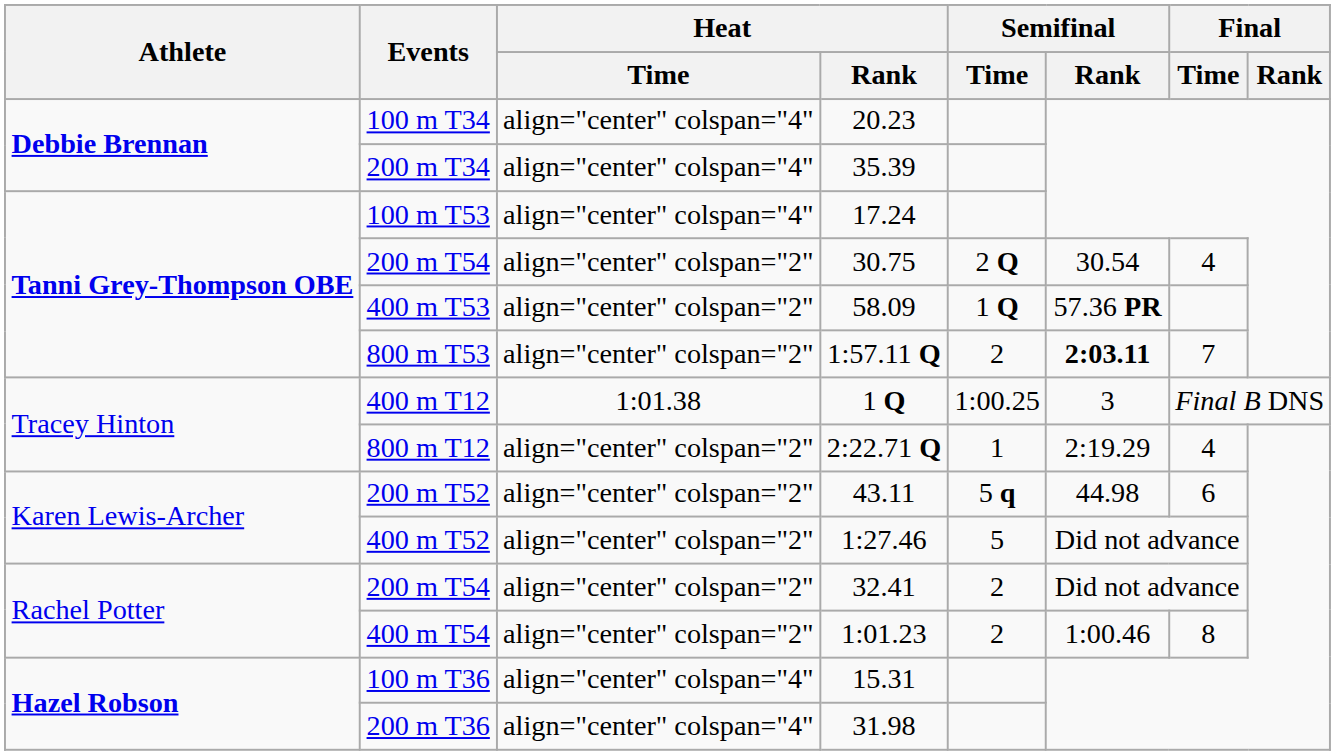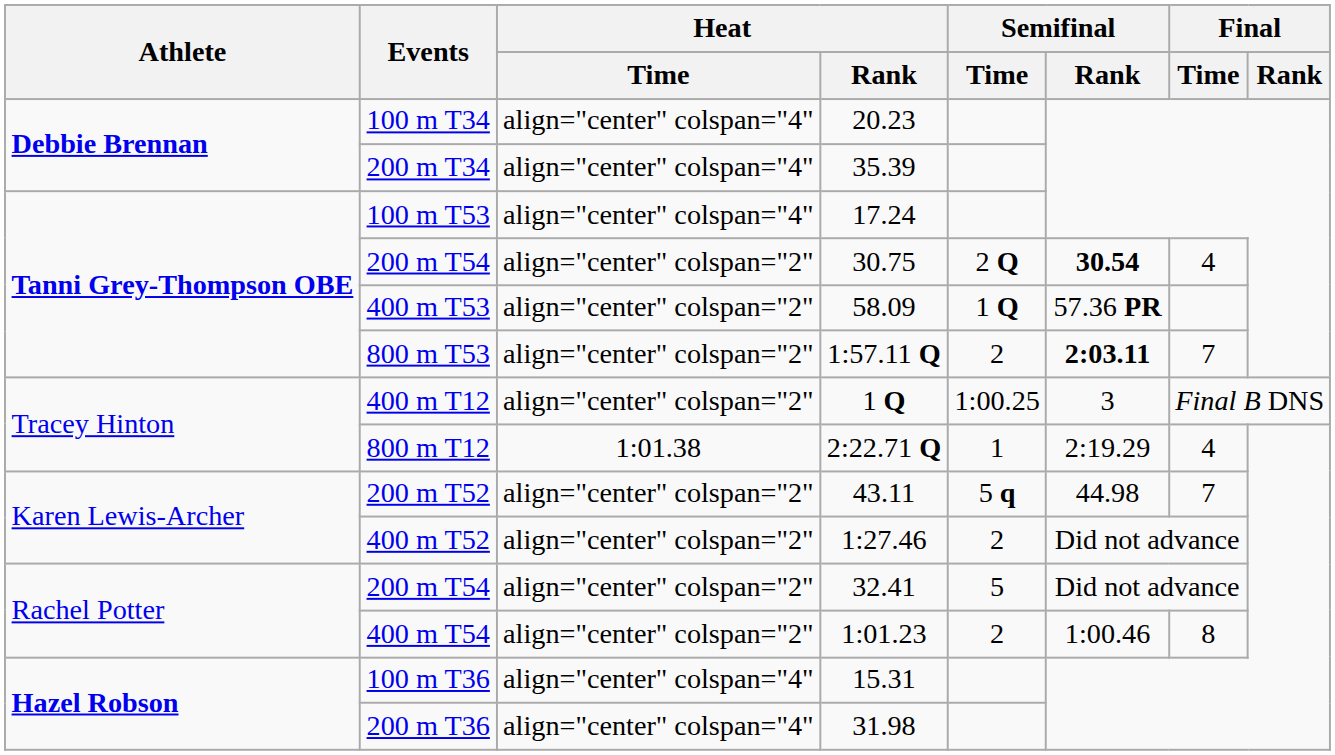(1108, 260) normal -> (1108, 260) bold
(658, 400) 1:01.38 -> (658, 400) align="center" colspan="2"
(658, 447) align="center" colspan="2" -> (658, 447) 1:01.38
(1208, 493) 6 -> (1208, 493) 7
(997, 540) 5 -> (997, 540) 2
(997, 586) 2 -> (997, 586) 5
